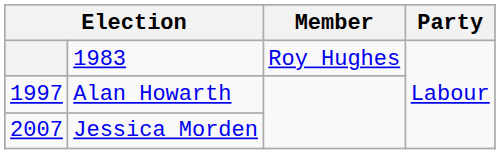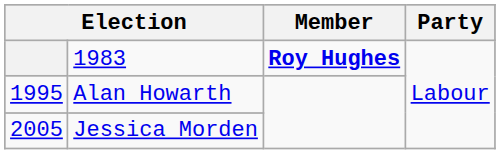(334, 59) normal -> (334, 59) bold
(36, 94) 1997 -> (36, 94) 1995
(36, 130) 2007 -> (36, 130) 2005
